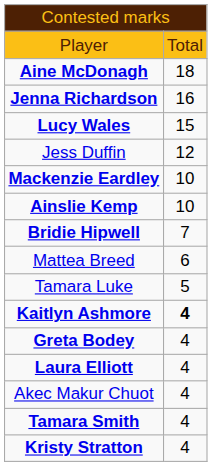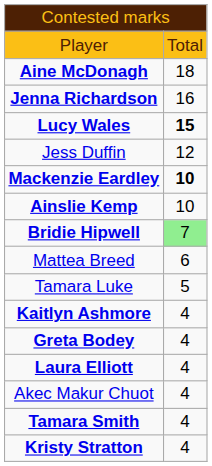(185, 125) normal -> (185, 125) bold
(185, 179) normal -> (185, 179) bold
(185, 233) no background -> (185, 233) lightgreen background
(185, 313) bold -> (185, 313) normal
